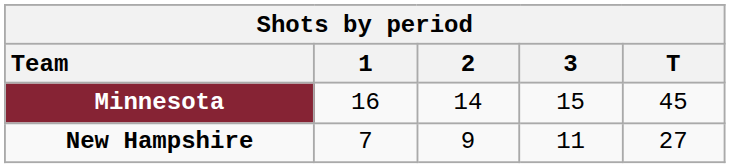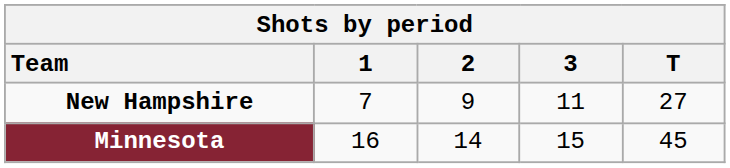rows swapped: (160, 142) <-> (160, 103)
